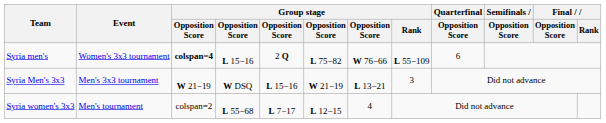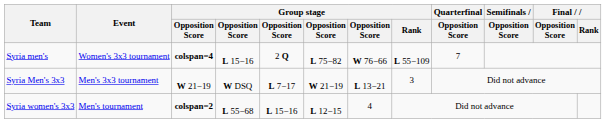(458, 56) 6 -> (458, 56) 7
(282, 86) L 15−16 -> (282, 86) L 7−17
(194, 106) normal -> (194, 106) bold
(282, 111) L 7−17 -> (282, 111) L 15−16
